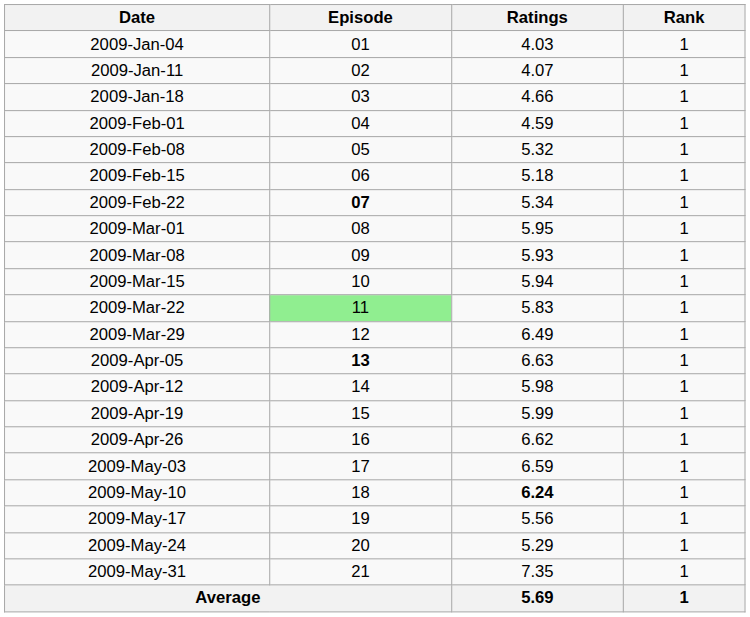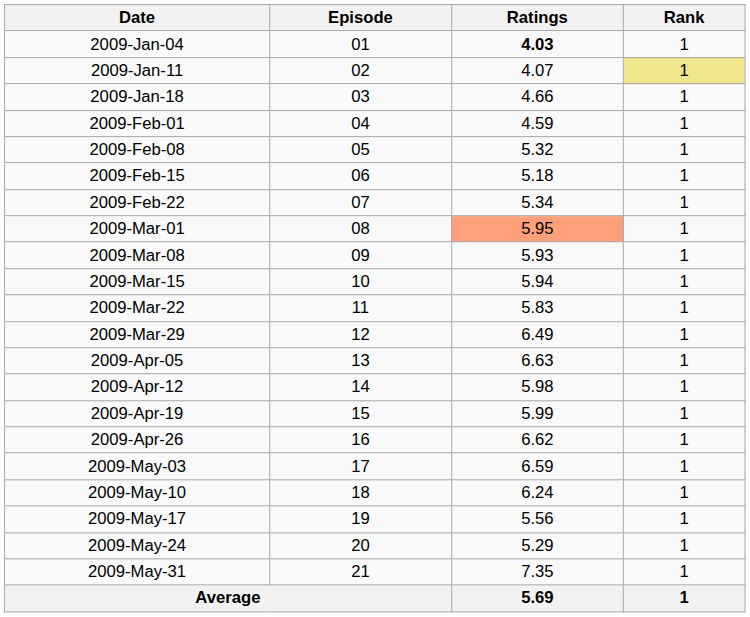(537, 44) normal -> (537, 44) bold
(684, 70) no background -> (684, 70) khaki background
(360, 202) bold -> (360, 202) normal
(537, 228) no background -> (537, 228) lightsalmon background
(360, 307) lightgreen background -> (360, 307) no background
(360, 360) bold -> (360, 360) normal
(537, 492) bold -> (537, 492) normal
